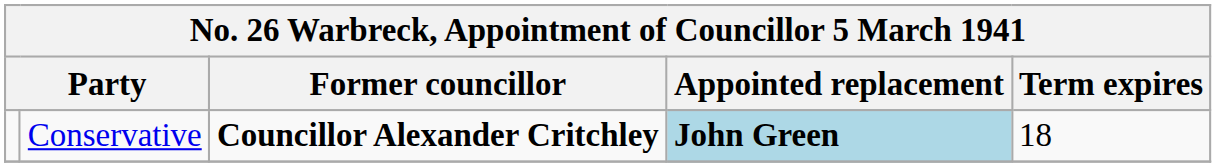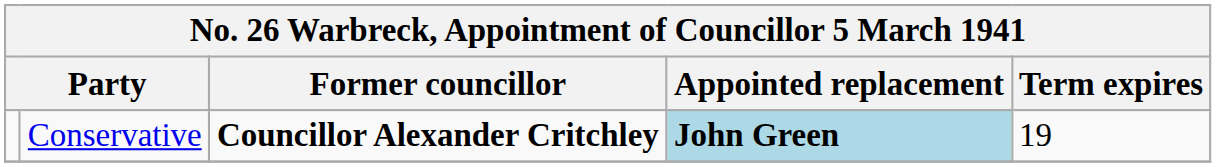(1036, 135) 18 -> (1036, 135) 19
